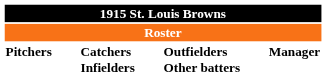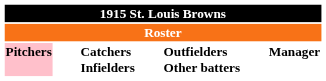(29, 51) no background -> (29, 51) pink background
